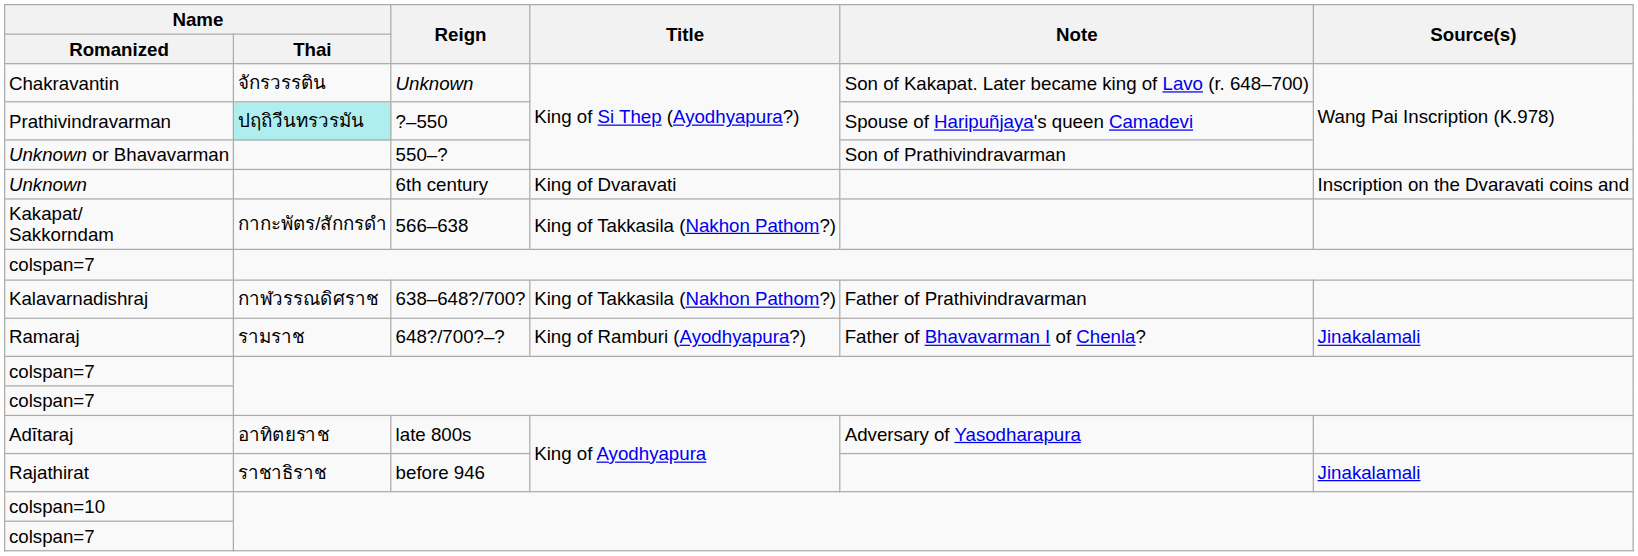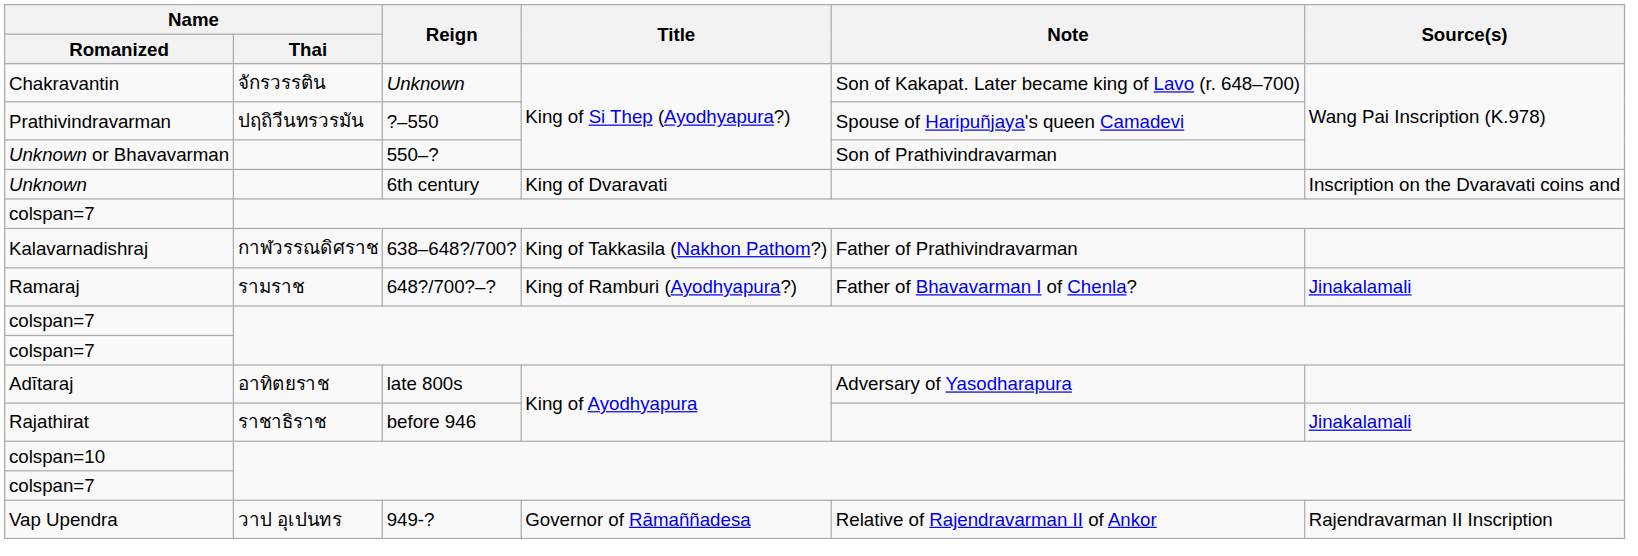(301, 121) paleturquoise background -> (301, 121) no background
- row: (61, 225)
+ row: (63, 520)
